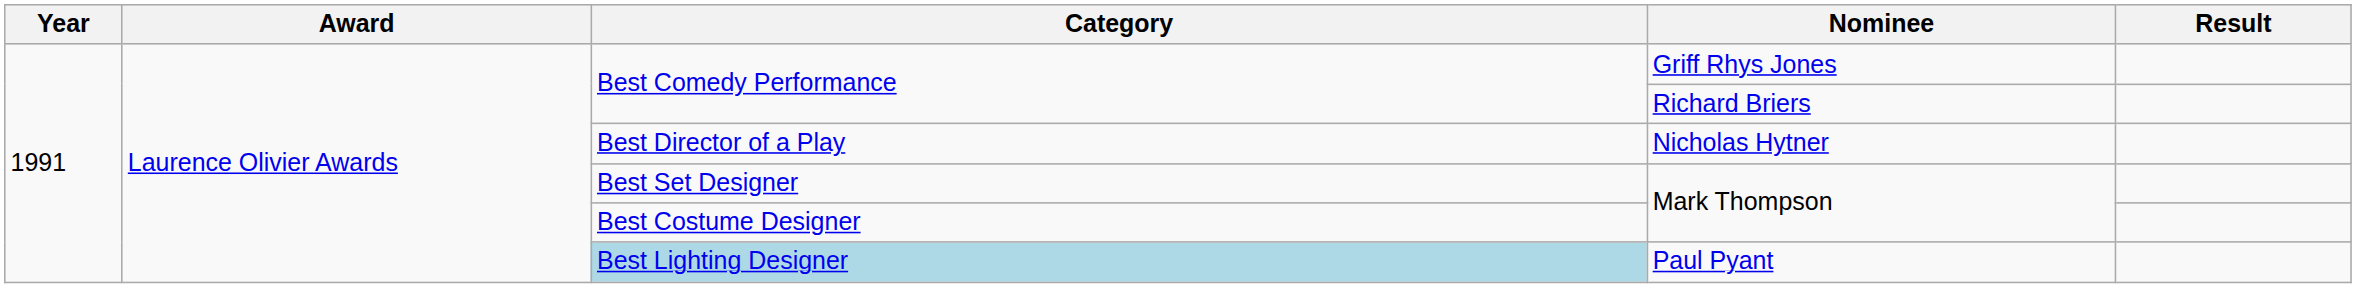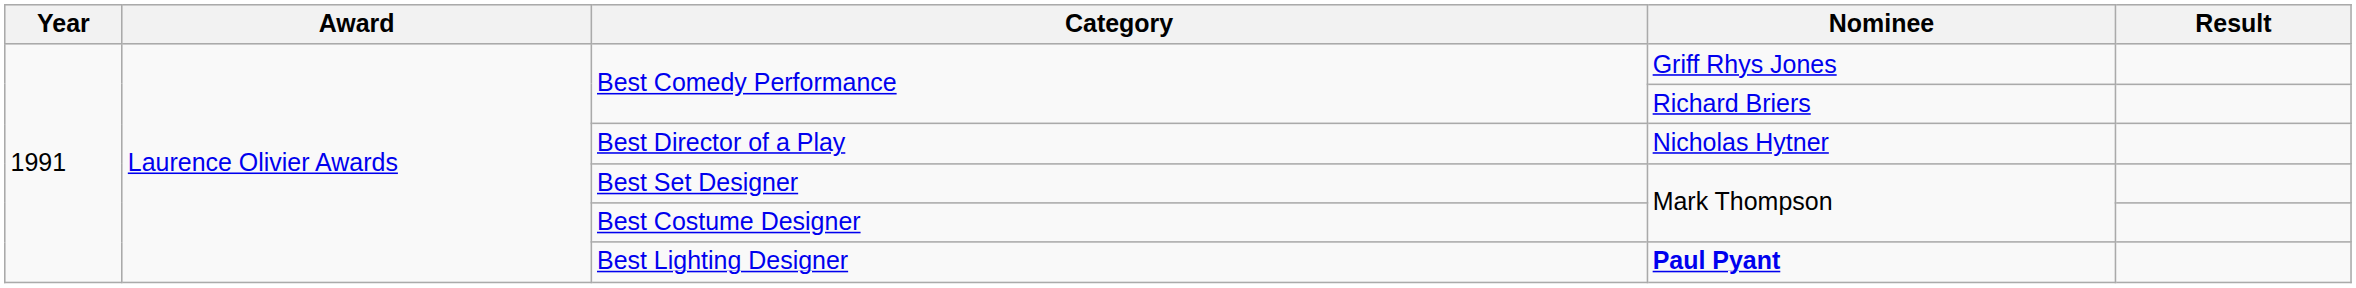(723, 261) lightblue background -> (723, 261) no background
(1713, 261) normal -> (1716, 261) bold
